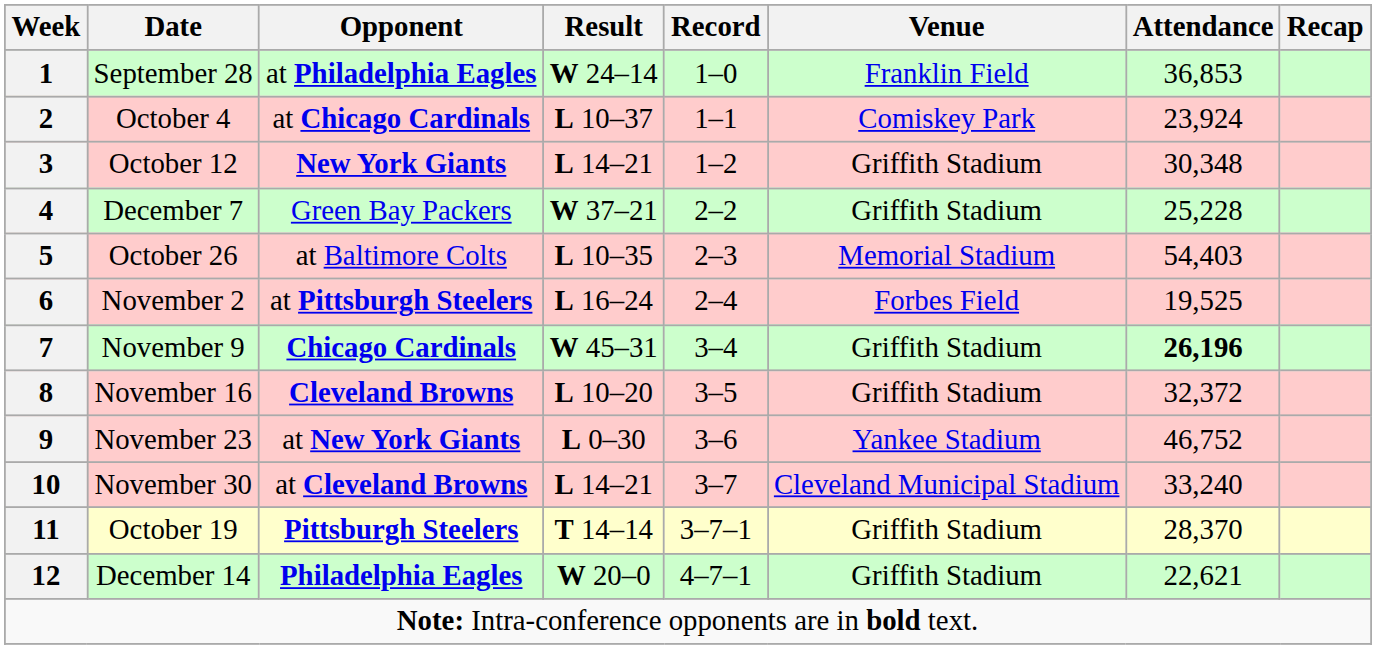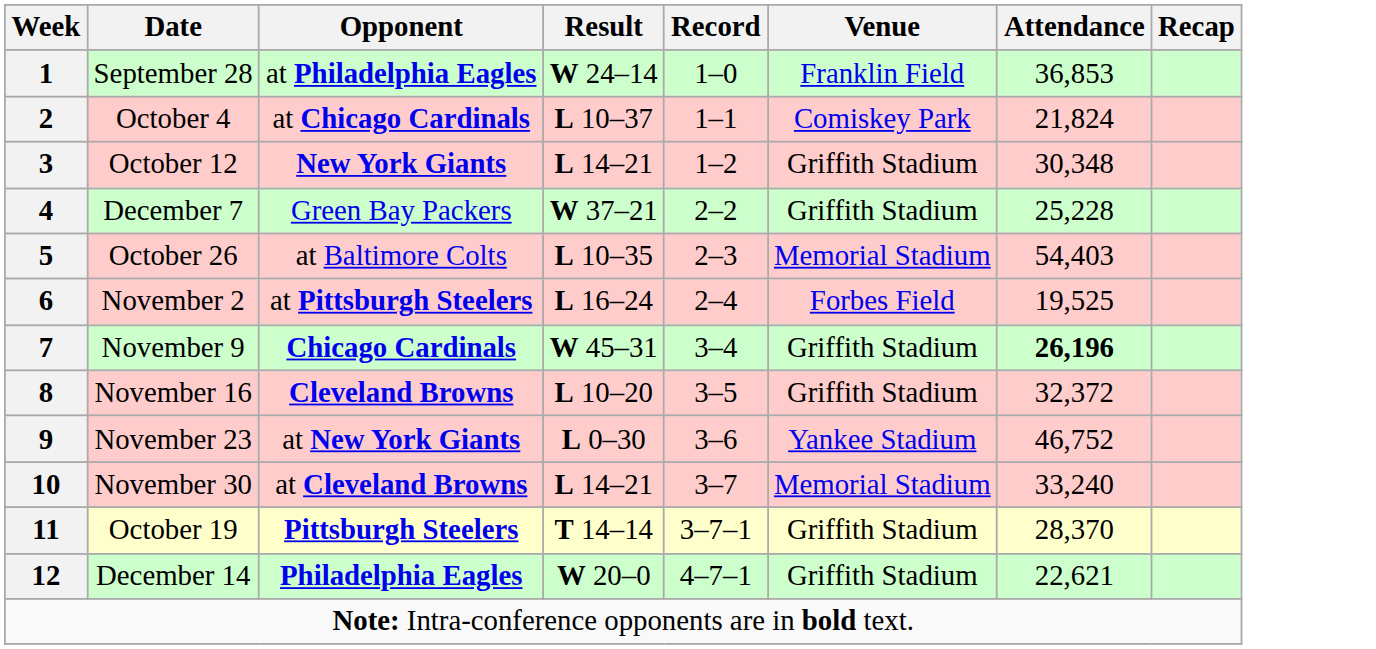(1203, 118) 23,924 -> (1074, 118) 21,824
(947, 484) Cleveland Municipal Stadium -> (882, 484) Memorial Stadium
